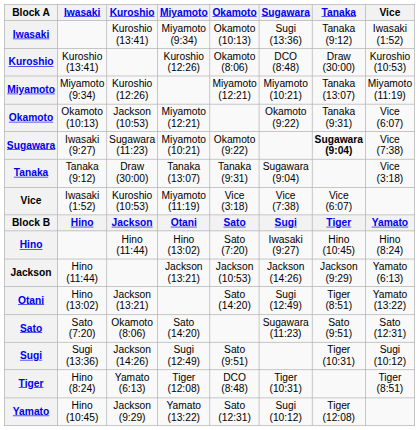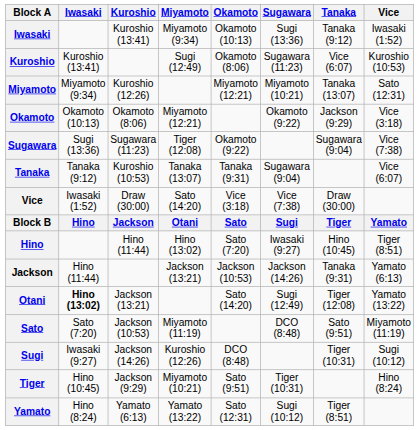(184, 62) Kuroshio (12:26) -> (185, 62) Sugi (12:49)
(286, 62) DCO (8:48) -> (287, 62) Sugawara (11:23)
(339, 62) Draw (30:00) -> (339, 62) Vice (6:07)
(390, 90) Miyamoto (11:19) -> (389, 90) Sato (12:31)
(132, 117) Jackson (10:53) -> (133, 117) Okamoto (8:06)
(339, 117) Tanaka (9:31) -> (339, 117) Jackson (9:29)
(390, 117) Vice (6:07) -> (389, 117) Vice (3:18)
(82, 145) Iwasaki (9:27) -> (83, 145) Sugi (13:36)
(184, 145) Miyamoto (10:21) -> (185, 145) Tiger (12:08)
(339, 145) bold -> (339, 145) normal
(132, 173) Draw (30:00) -> (133, 173) Kuroshio (10:53)
(390, 173) Vice (3:18) -> (389, 173) Vice (6:07)
(132, 201) Kuroshio (10:53) -> (133, 201) Draw (30:00)
(184, 201) Miyamoto (11:19) -> (185, 201) Sato (14:20)
(339, 201) Vice (6:07) -> (339, 201) Draw (30:00)
(390, 245) Hino (8:24) -> (389, 245) Tiger (8:51)
(339, 272) Jackson (9:29) -> (339, 272) Tanaka (9:31)
(82, 300) normal -> (83, 300) bold
(339, 300) Tiger (8:51) -> (339, 300) Tiger (12:08)
(132, 328) Okamoto (8:06) -> (133, 328) Jackson (10:53)
(184, 328) Sato (14:20) -> (185, 328) Miyamoto (11:19)
(286, 328) Sugawara (11:23) -> (287, 328) DCO (8:48)
(390, 328) Sato (12:31) -> (389, 328) Miyamoto (11:19)
(82, 356) Sugi (13:36) -> (83, 356) Iwasaki (9:27)
(184, 356) Sugi (12:49) -> (185, 356) Kuroshio (12:26)
(235, 356) Sato (9:51) -> (236, 356) DCO (8:48)
(82, 383) Hino (8:24) -> (83, 383) Hino (10:45)
(132, 383) Yamato (6:13) -> (133, 383) Jackson (9:29)
(184, 383) Tiger (12:08) -> (185, 383) Miyamoto (10:21)
(235, 383) DCO (8:48) -> (236, 383) Sato (9:51)
(390, 383) Tiger (8:51) -> (389, 383) Hino (8:24)
(82, 411) Hino (10:45) -> (83, 411) Hino (8:24)
(132, 411) Jackson (9:29) -> (133, 411) Yamato (6:13)
(339, 411) Tiger (12:08) -> (339, 411) Tiger (8:51)
